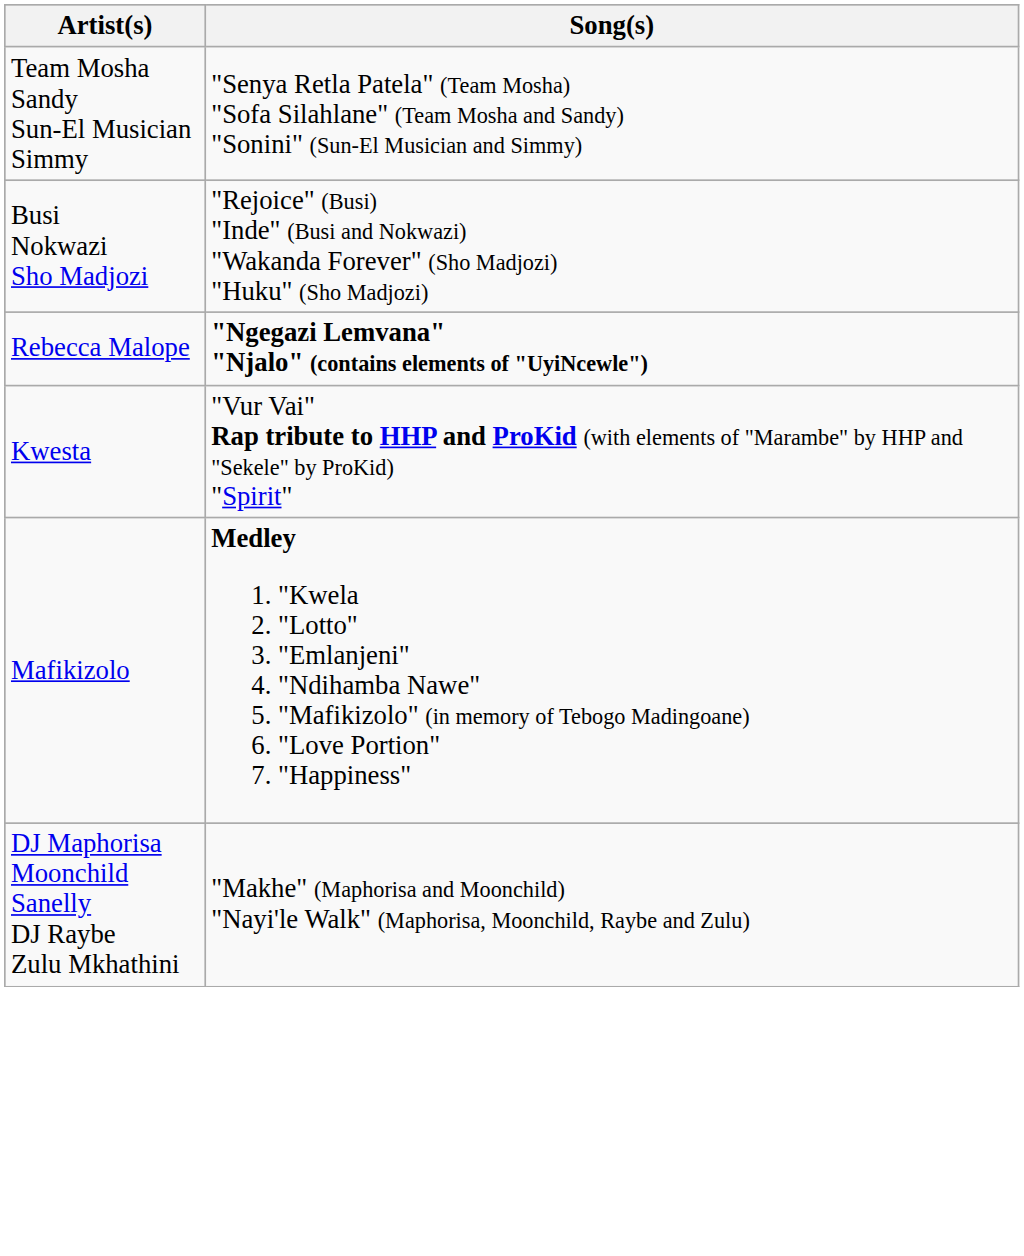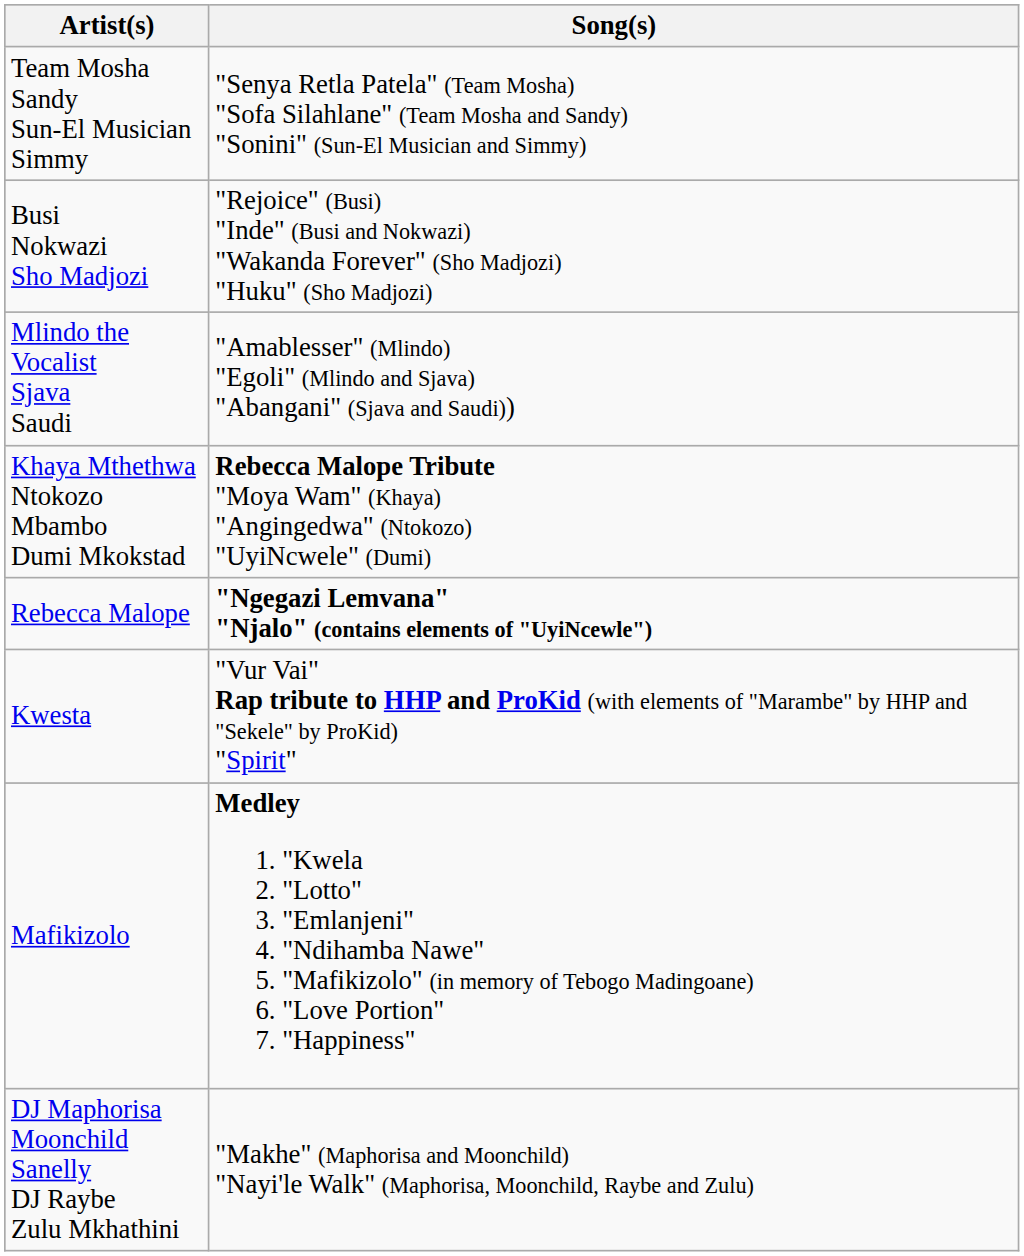+ row: (70, 378)
+ row: (103, 510)
